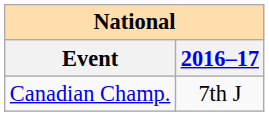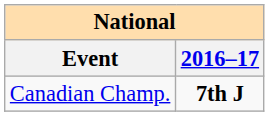(220, 93) normal -> (220, 93) bold
